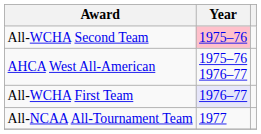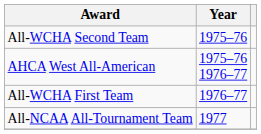(223, 37) pink background -> (223, 37) no background
(223, 96) lavender background -> (223, 96) no background
